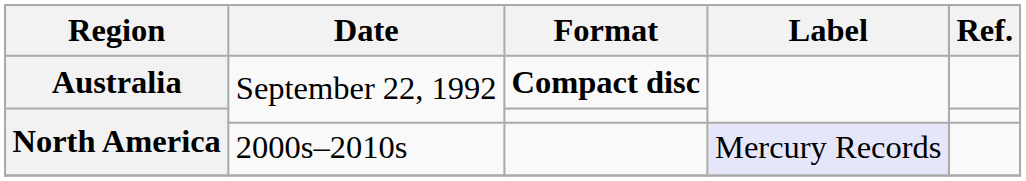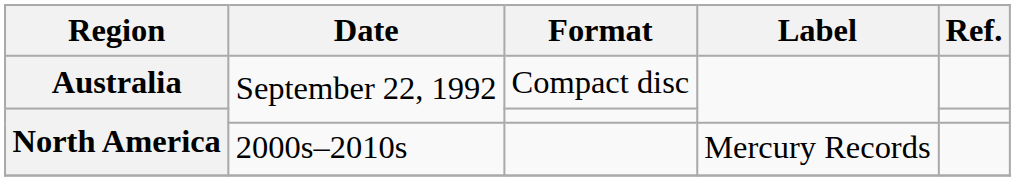(606, 81) bold -> (600, 81) normal
(828, 148) lavender background -> (817, 148) no background
